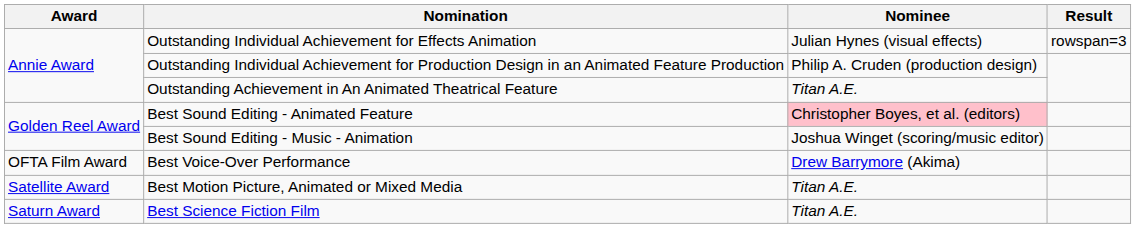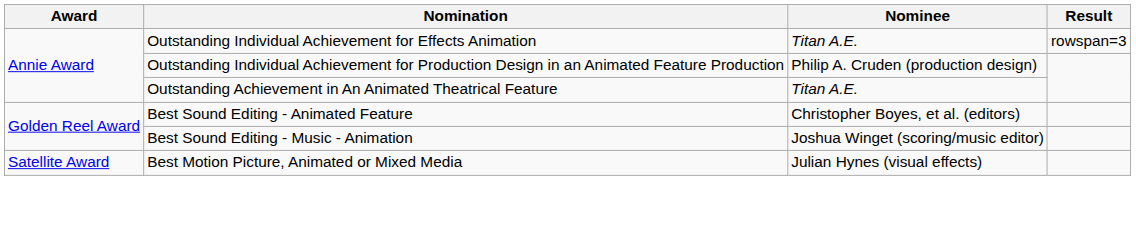(887, 41) Julian Hynes (visual effects) -> (825, 41) Titan A.E.
(906, 114) pink background -> (906, 114) no background
- row: (249, 162)
(825, 187) Titan A.E. -> (887, 162) Julian Hynes (visual effects)
- row: (233, 211)
